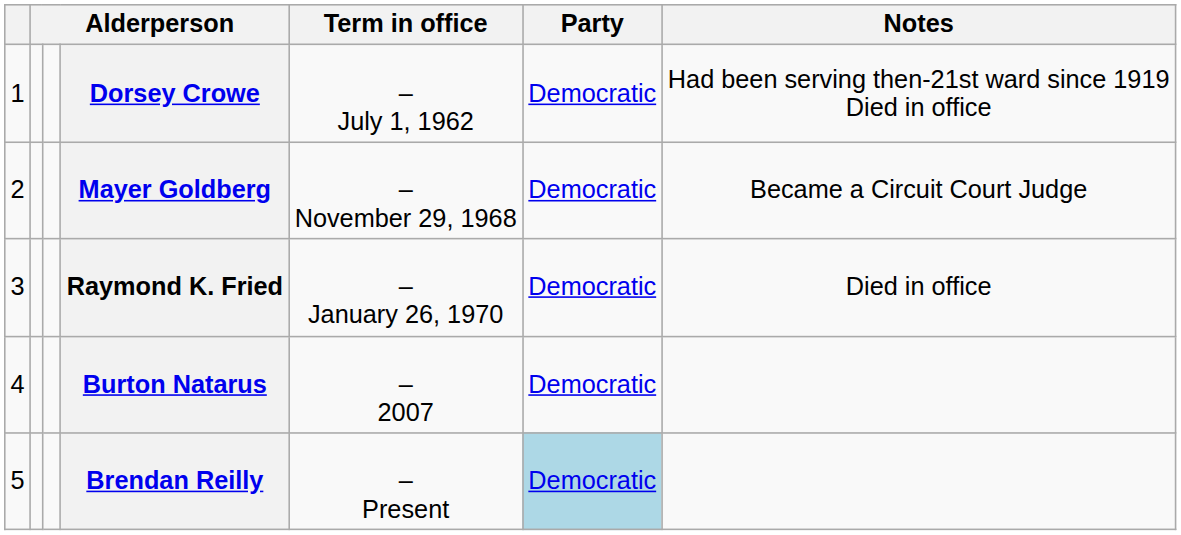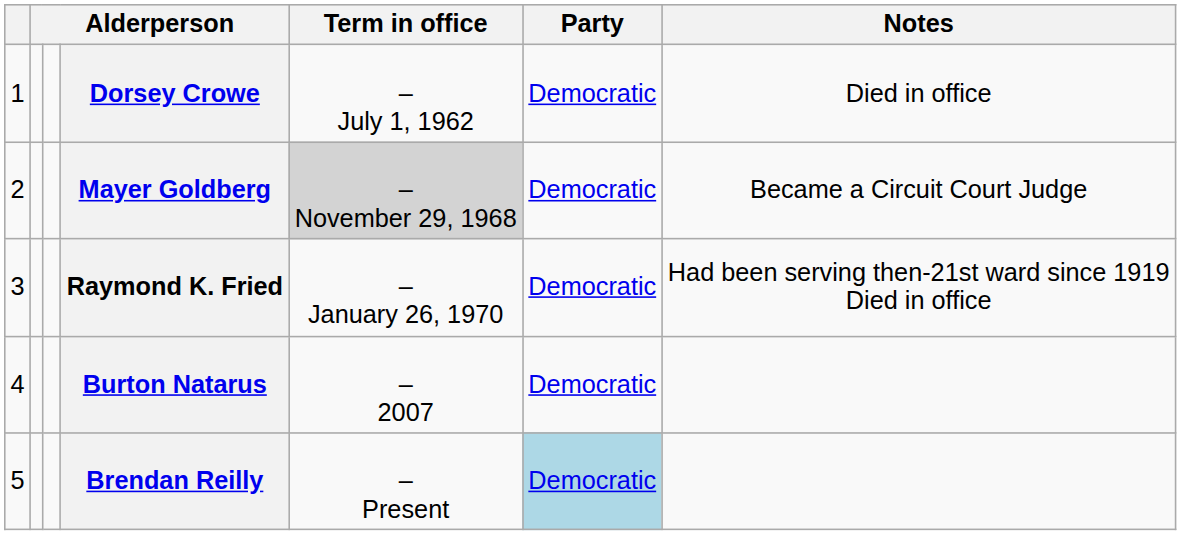(919, 93) Had been serving then-21st ward since 1919 Died in office -> (919, 93) Died in office
(406, 204) no background -> (406, 204) lightgrey background
(919, 287) Died in office -> (919, 287) Had been serving then-21st ward since 1919 Died in office
